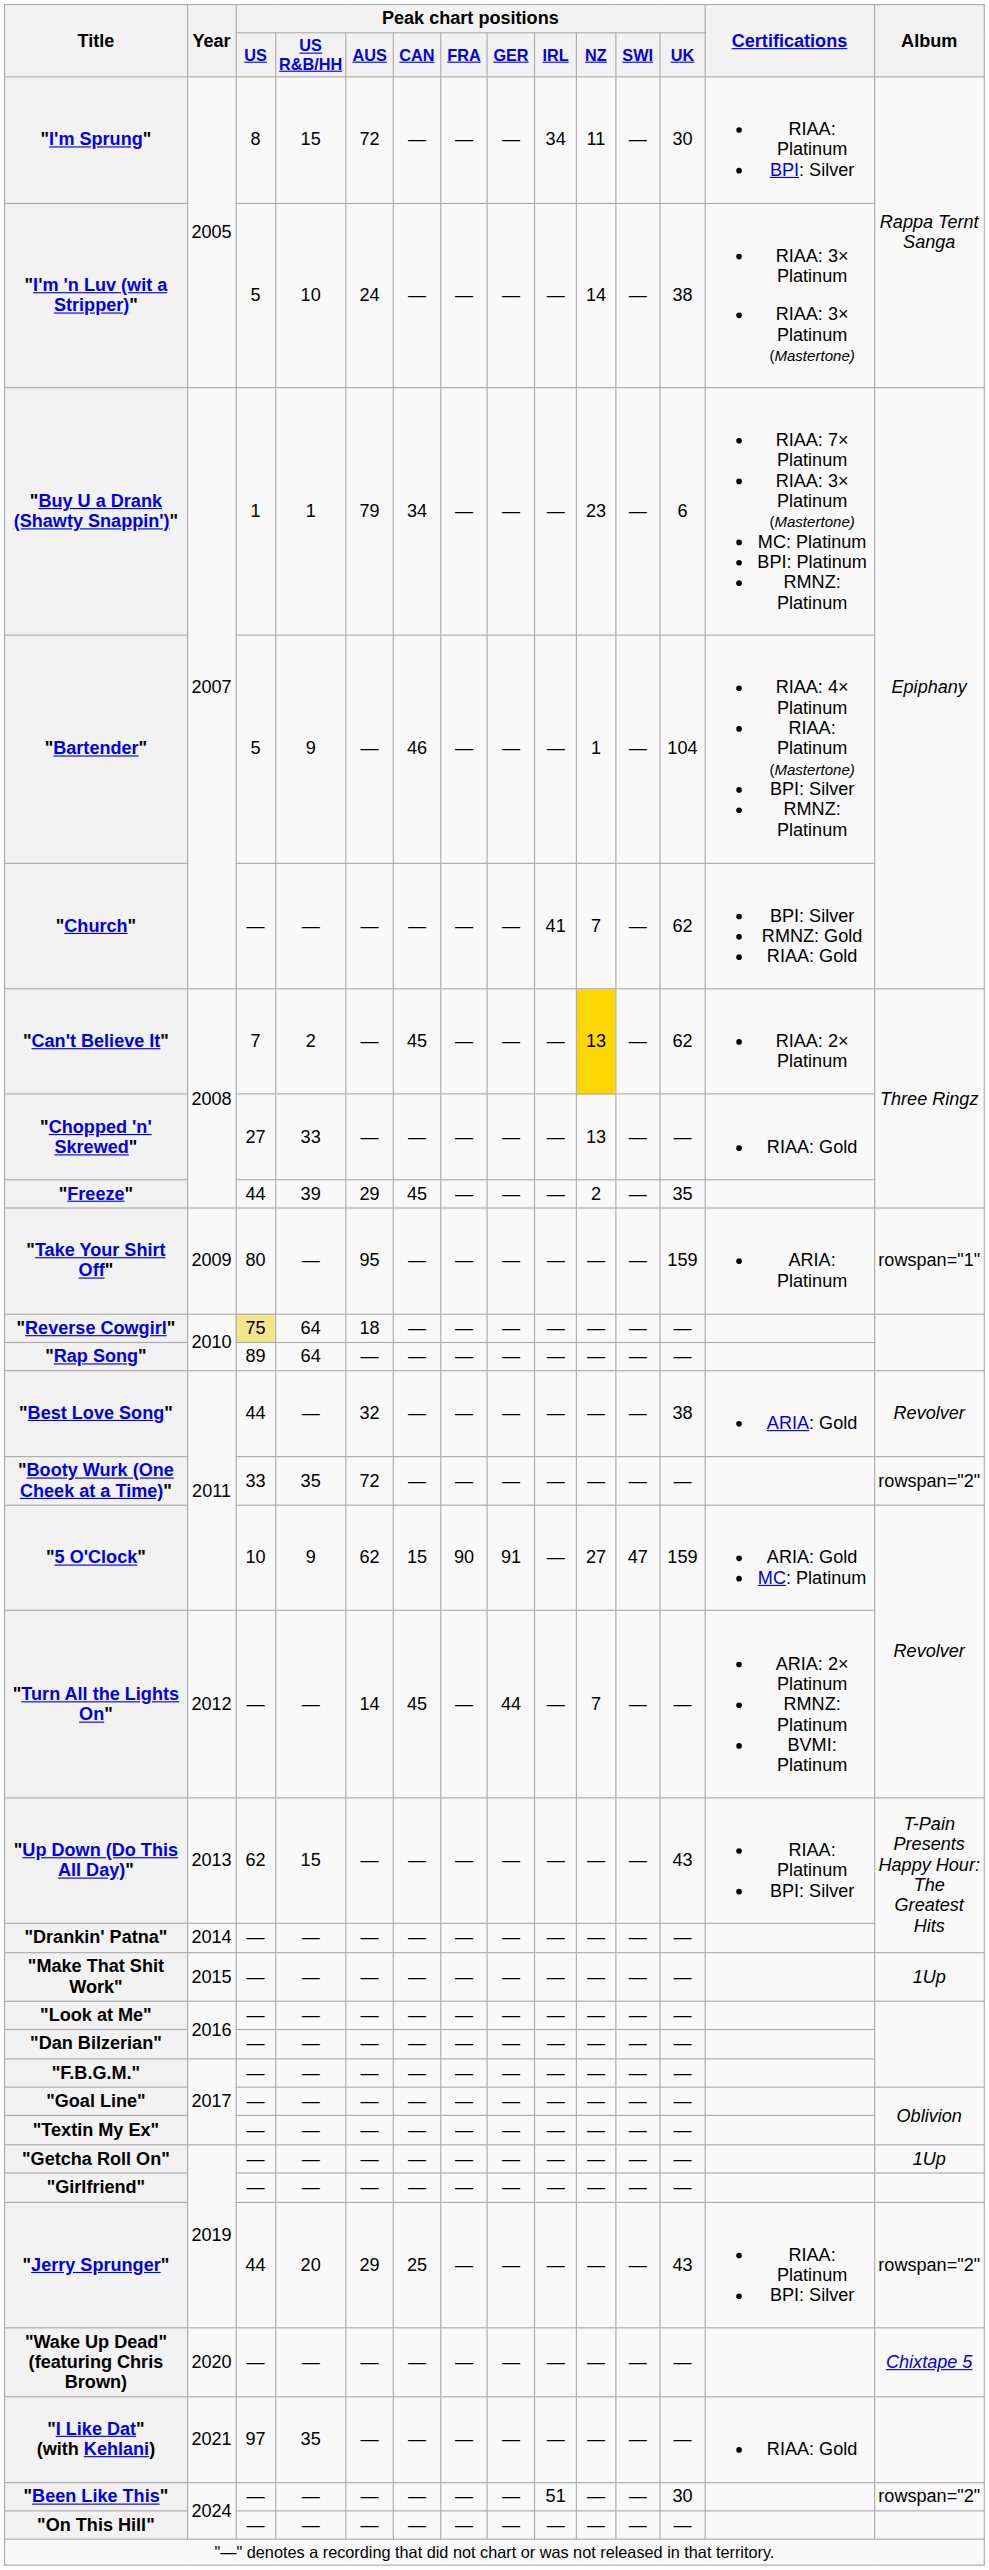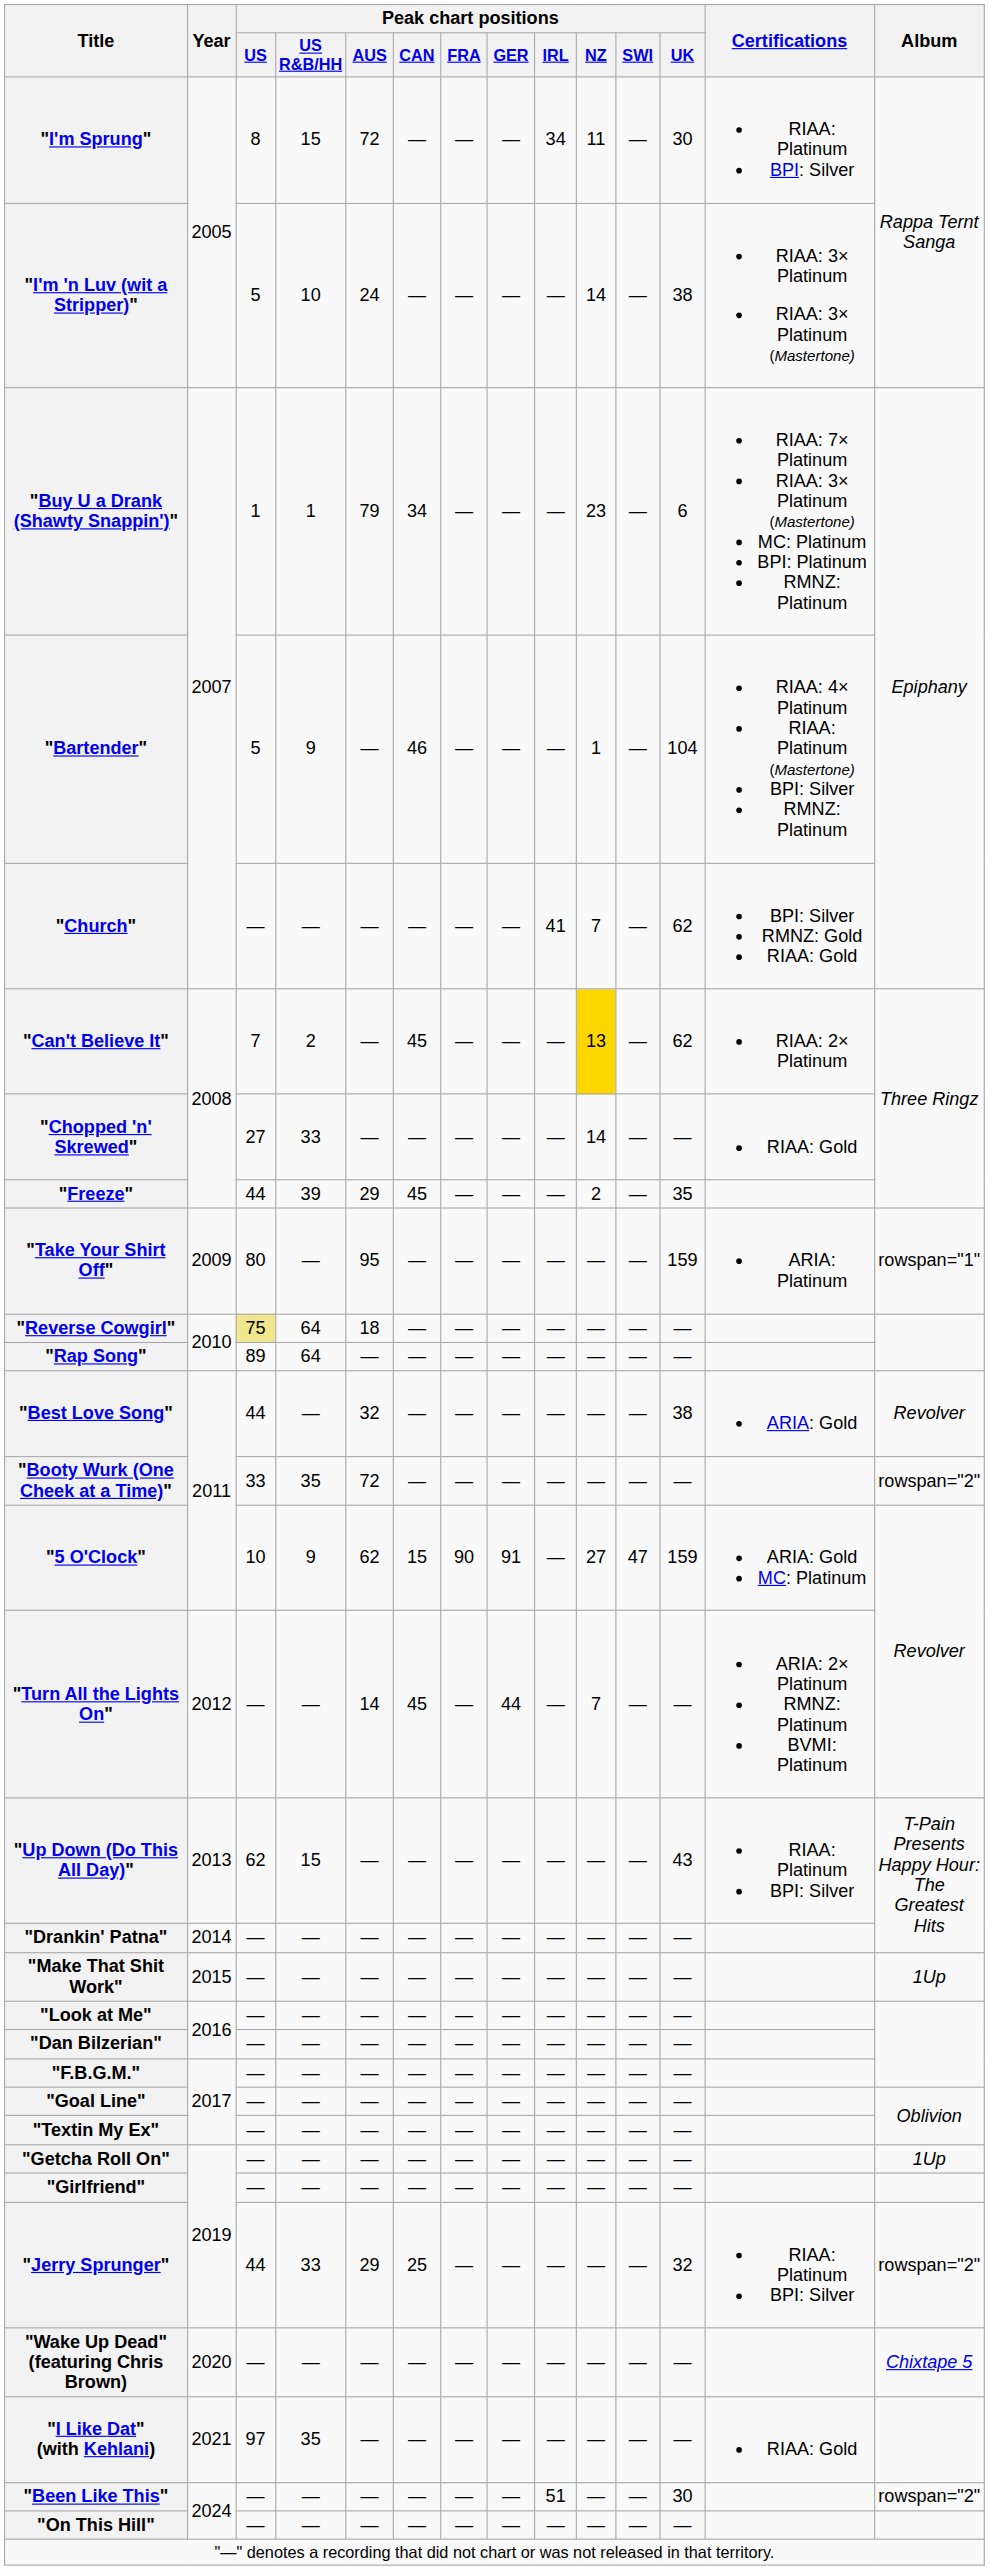(596, 1136) 13 -> (596, 1136) 14
(311, 2264) 20 -> (311, 2264) 33
(682, 2264) 43 -> (682, 2264) 32
